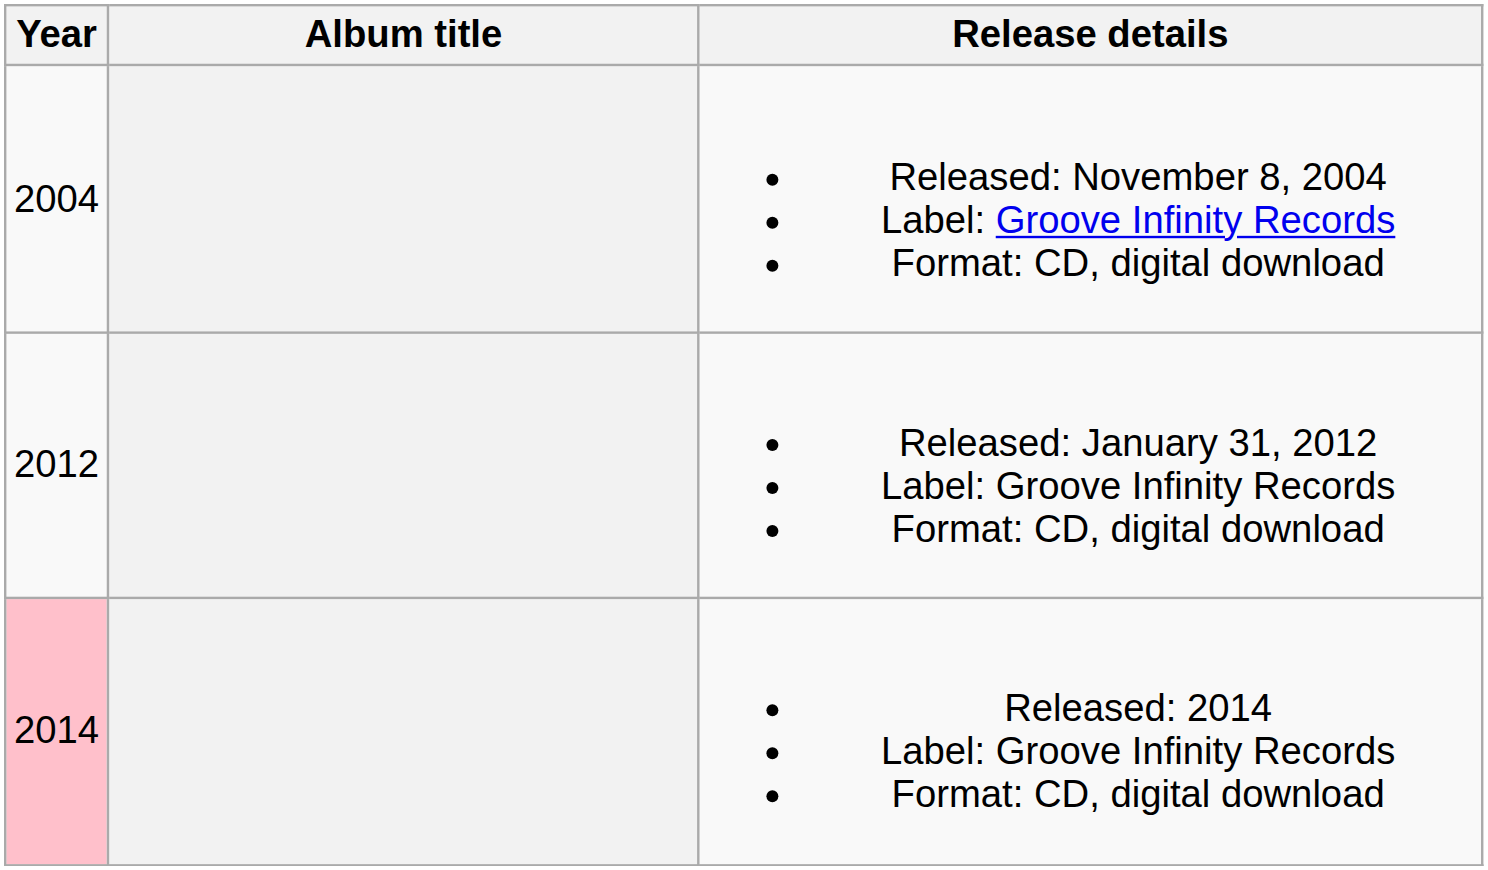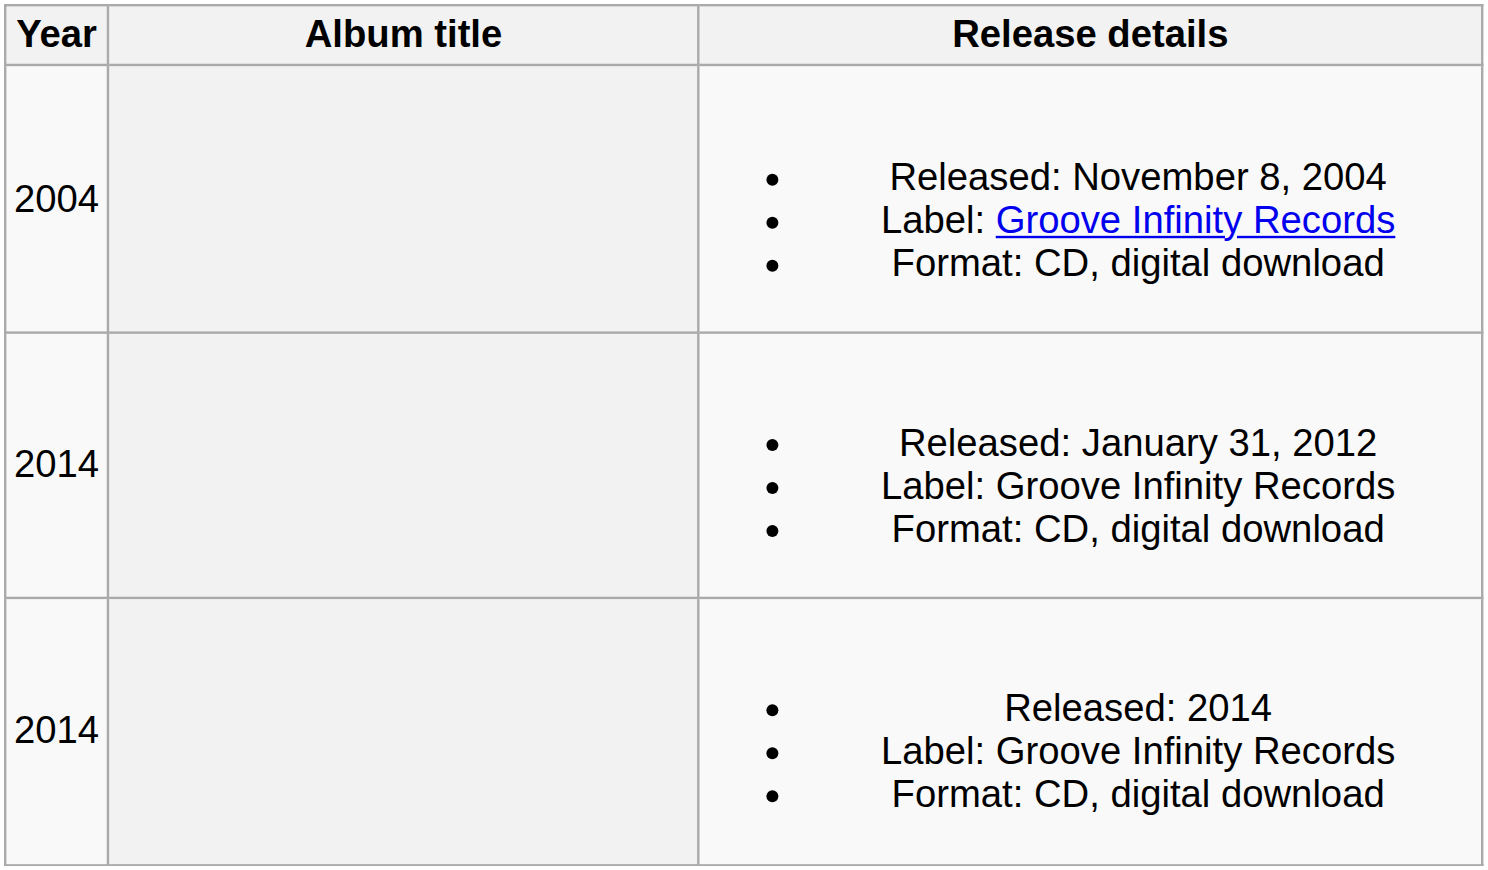(57, 464) 2012 -> (57, 464) 2014
(57, 730) pink background -> (57, 730) no background
